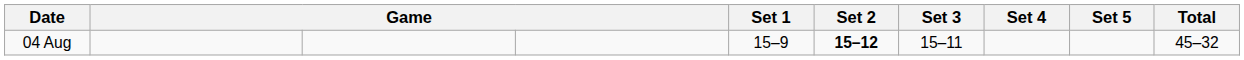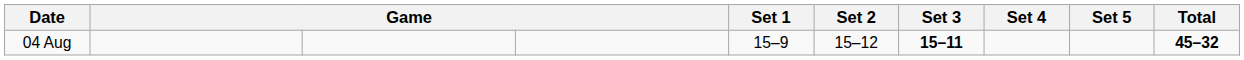(856, 43) bold -> (856, 43) normal
(941, 43) normal -> (941, 43) bold
(1197, 43) normal -> (1197, 43) bold
